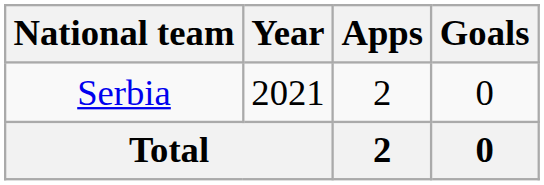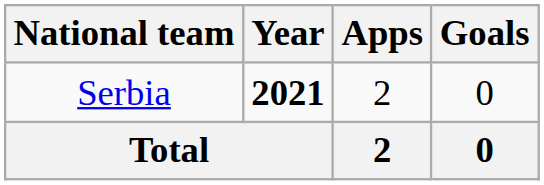(288, 91) normal -> (288, 91) bold
